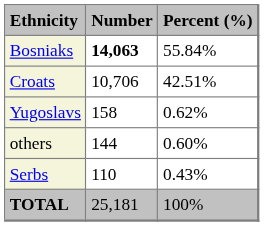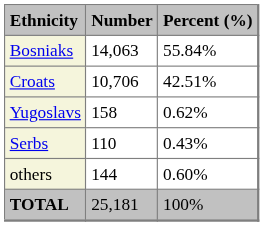(115, 50) bold -> (115, 50) normal
rows swapped: (31, 143) <-> (29, 173)
